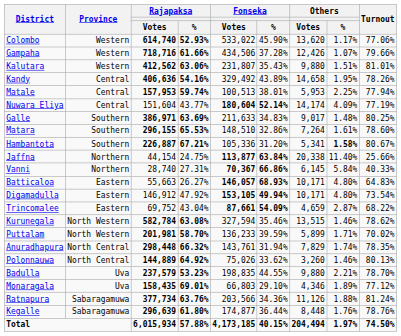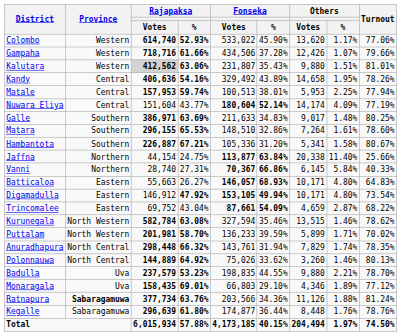(159, 66) no background -> (159, 66) lightgrey background
(345, 144) bold -> (345, 144) normal
(194, 195) normal -> (194, 195) bold
(101, 299) normal -> (101, 299) bold
